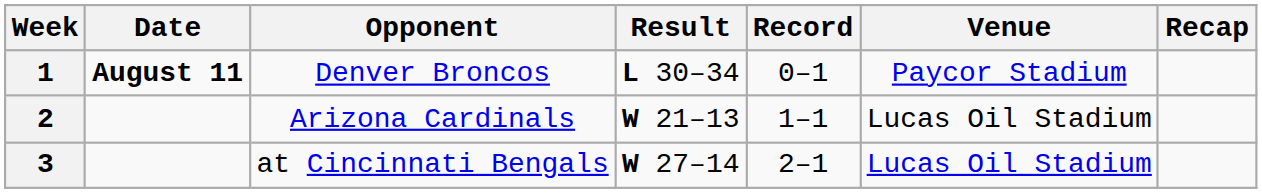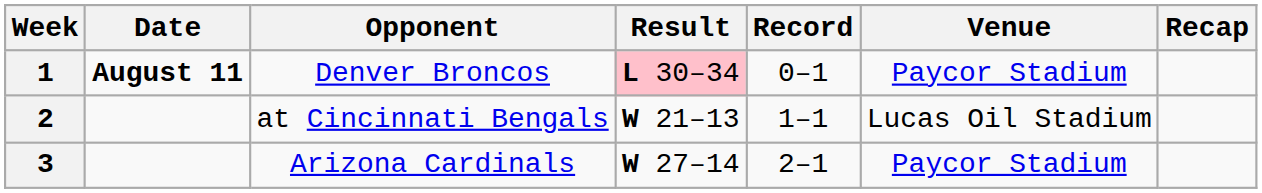(681, 73) no background -> (681, 73) pink background
(433, 119) Arizona Cardinals -> (433, 119) at Cincinnati Bengals
(433, 165) at Cincinnati Bengals -> (433, 165) Arizona Cardinals
(1009, 165) Lucas Oil Stadium -> (1009, 165) Paycor Stadium
